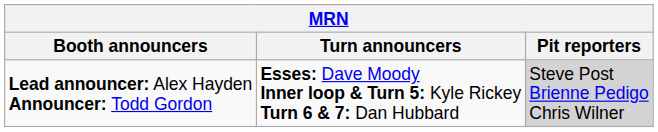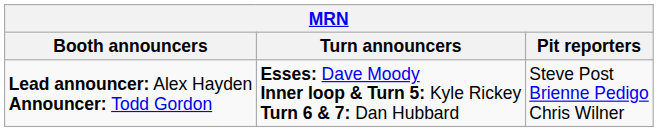(589, 93) lightgrey background -> (589, 93) no background
